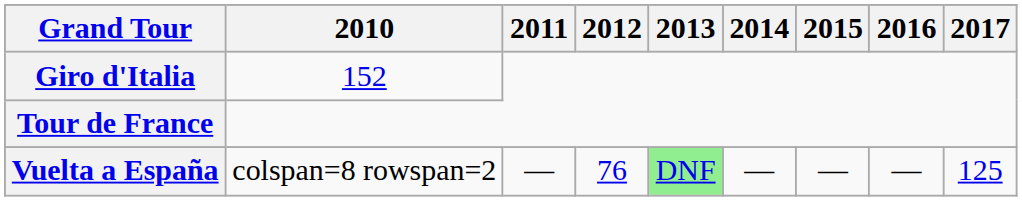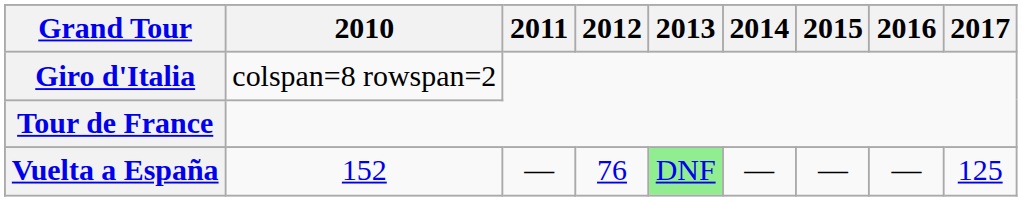(364, 75) 152 -> (364, 75) colspan=8 rowspan=2
(364, 170) colspan=8 rowspan=2 -> (364, 170) 152
